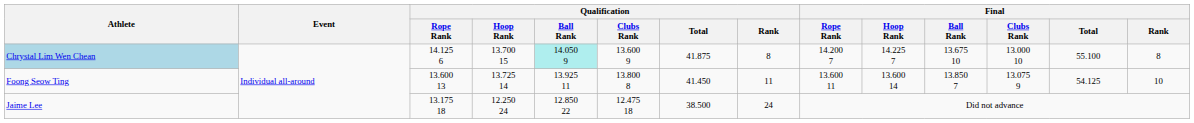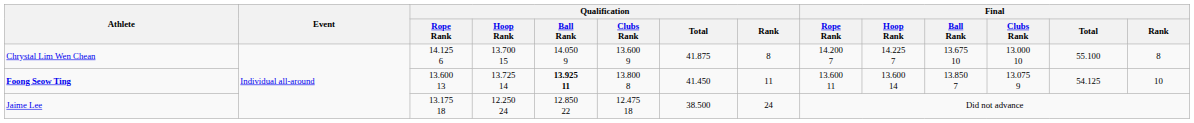(51, 56) lightblue background -> (51, 56) no background
(566, 56) paleturquoise background -> (566, 56) no background
(38, 81) normal -> (39, 81) bold
(566, 81) normal -> (566, 81) bold
